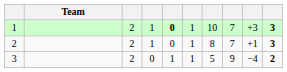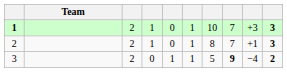(14, 28) normal -> (14, 28) bold
(172, 28) bold -> (172, 28) normal
(232, 59) normal -> (232, 59) bold
